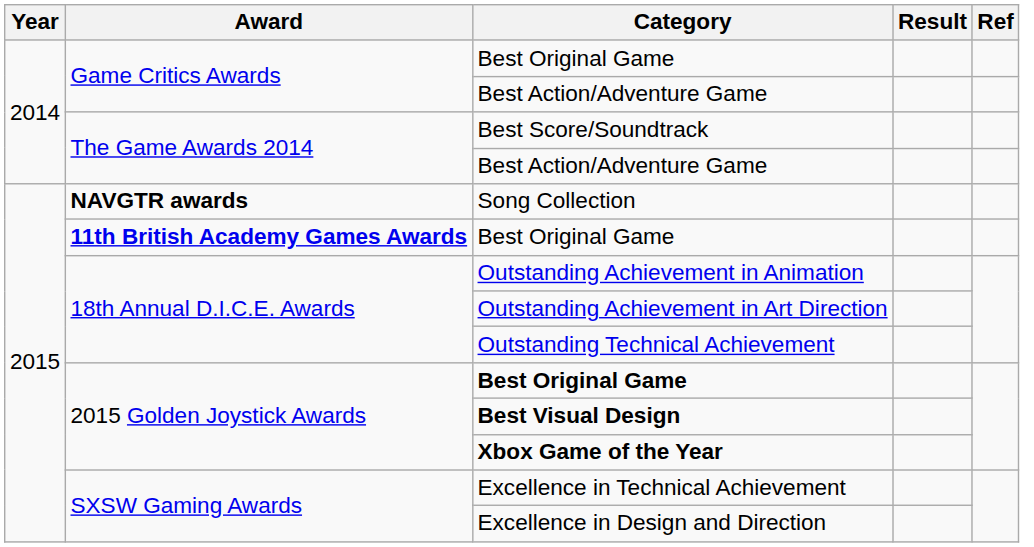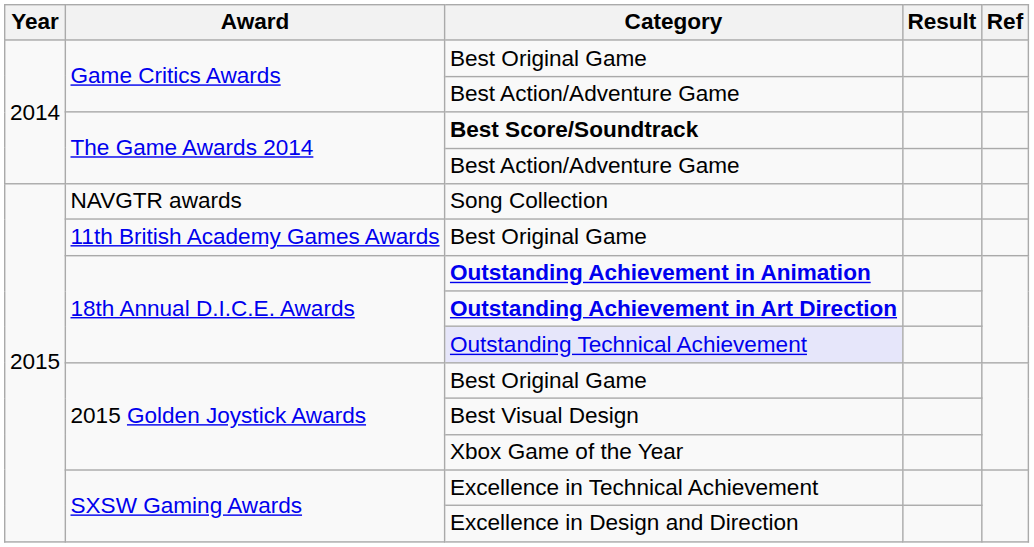(593, 129) normal -> (574, 129) bold
(159, 201) bold -> (156, 201) normal
(269, 237) bold -> (255, 237) normal
(671, 272) normal -> (660, 272) bold
(683, 308) normal -> (673, 308) bold
(656, 344) no background -> (628, 344) lavender background
(582, 380) bold -> (548, 380) normal
(579, 415) bold -> (544, 415) normal
(600, 451) bold -> (567, 451) normal
